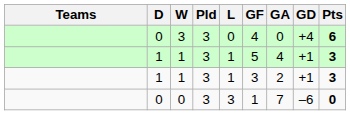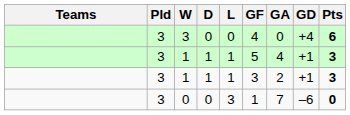columns swapped: (206, 15) <-> (159, 15)
